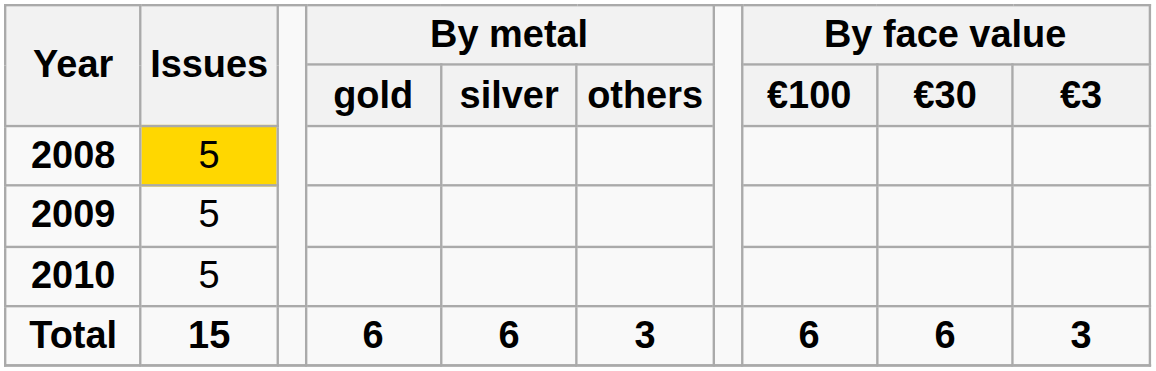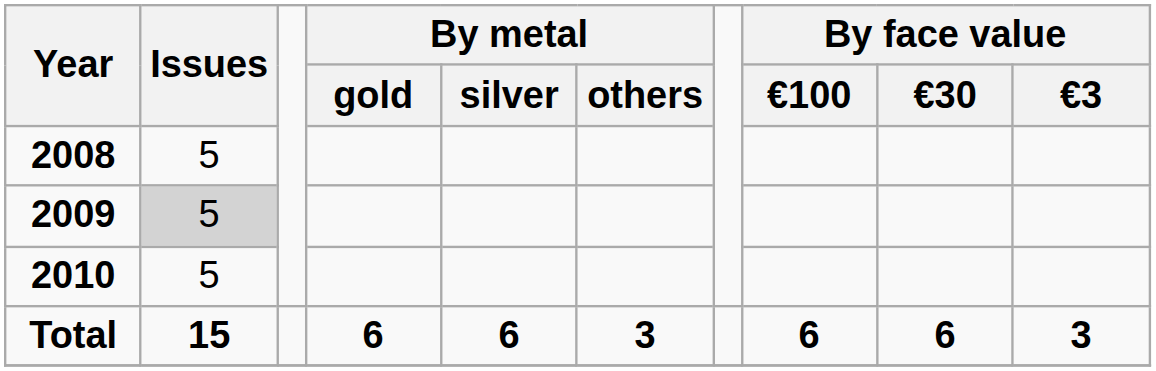(209, 154) gold background -> (209, 154) no background
(209, 214) no background -> (209, 214) lightgrey background
